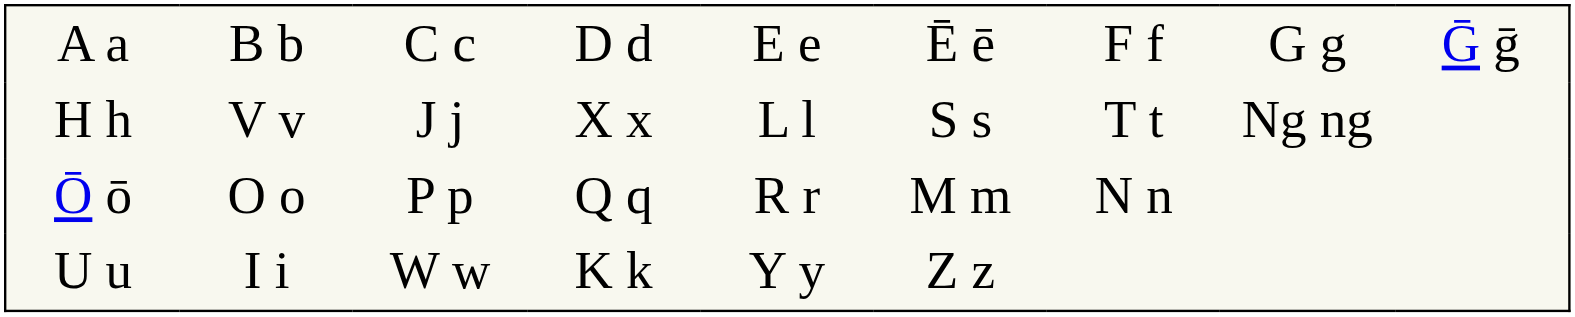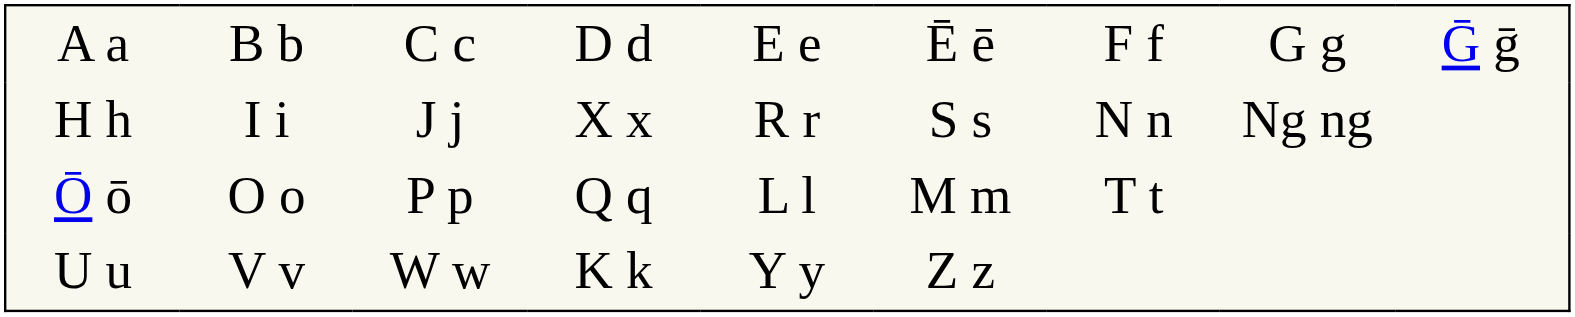(267, 119) V v -> (267, 119) I i
(787, 119) L l -> (787, 119) R r
(1134, 119) T t -> (1134, 119) N n
(787, 195) R r -> (787, 195) L l
(1134, 195) N n -> (1134, 195) T t
(267, 271) I i -> (267, 271) V v
